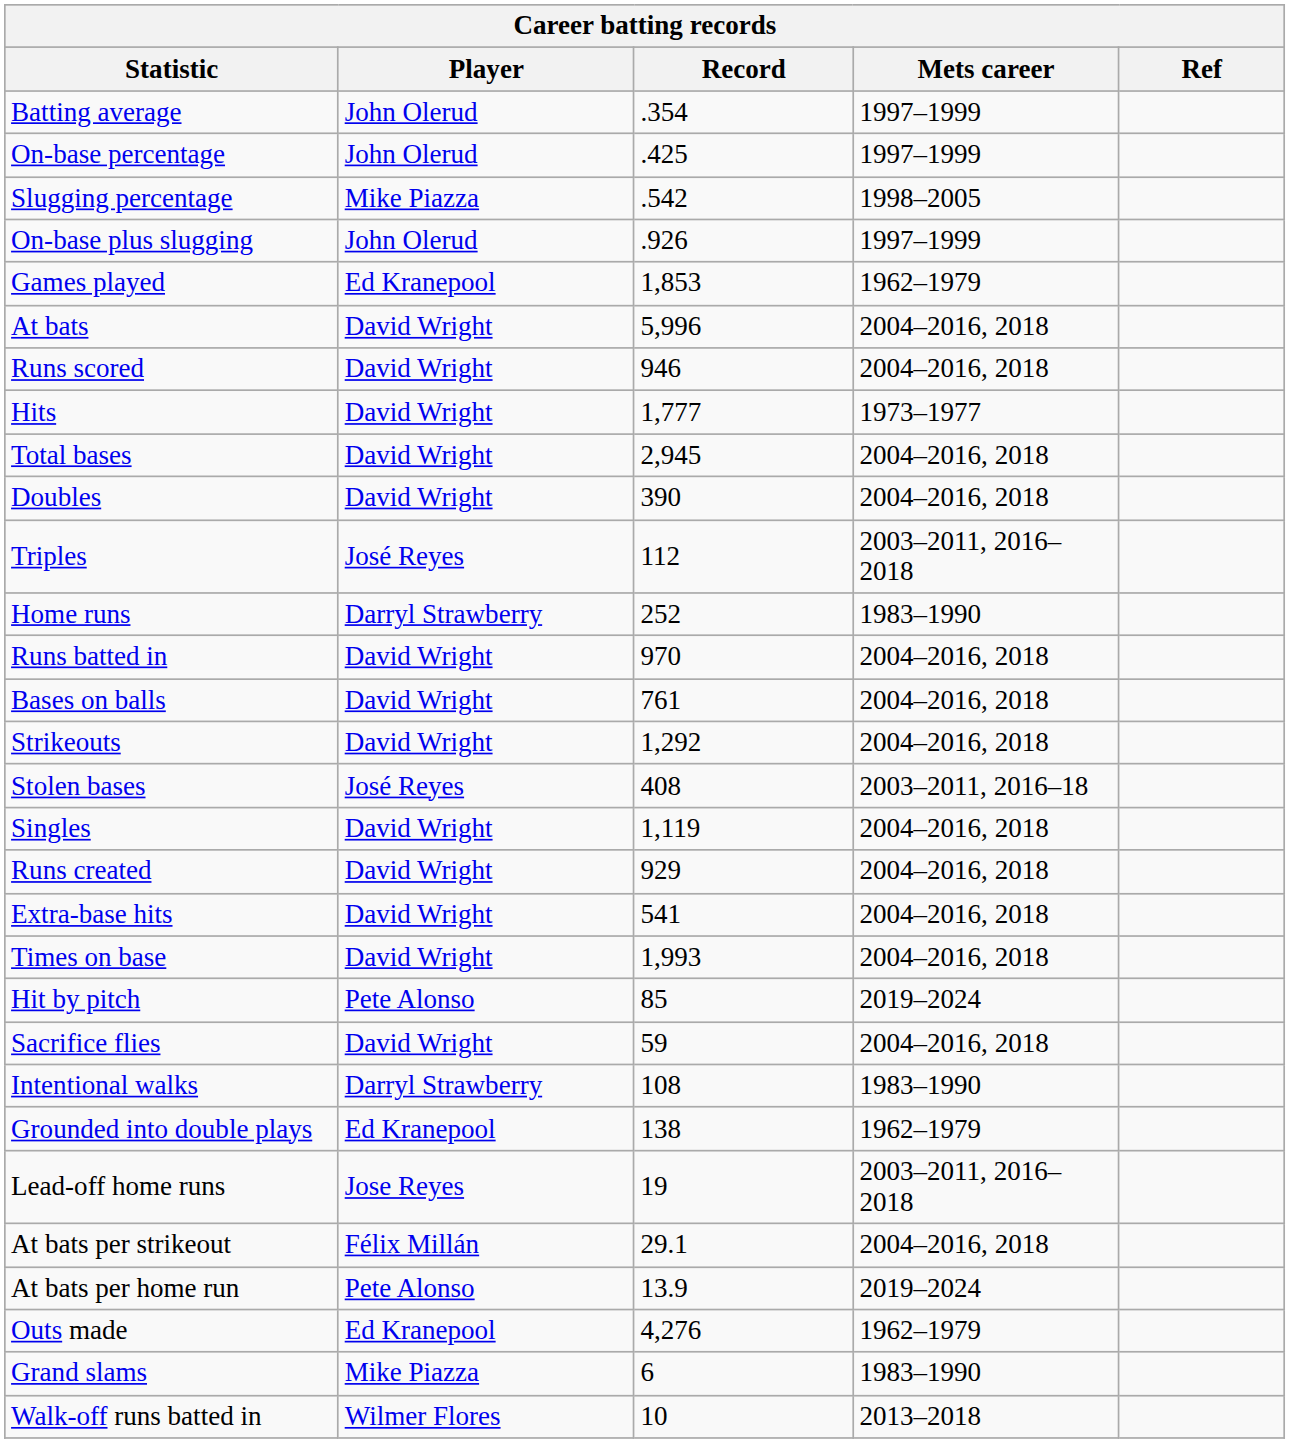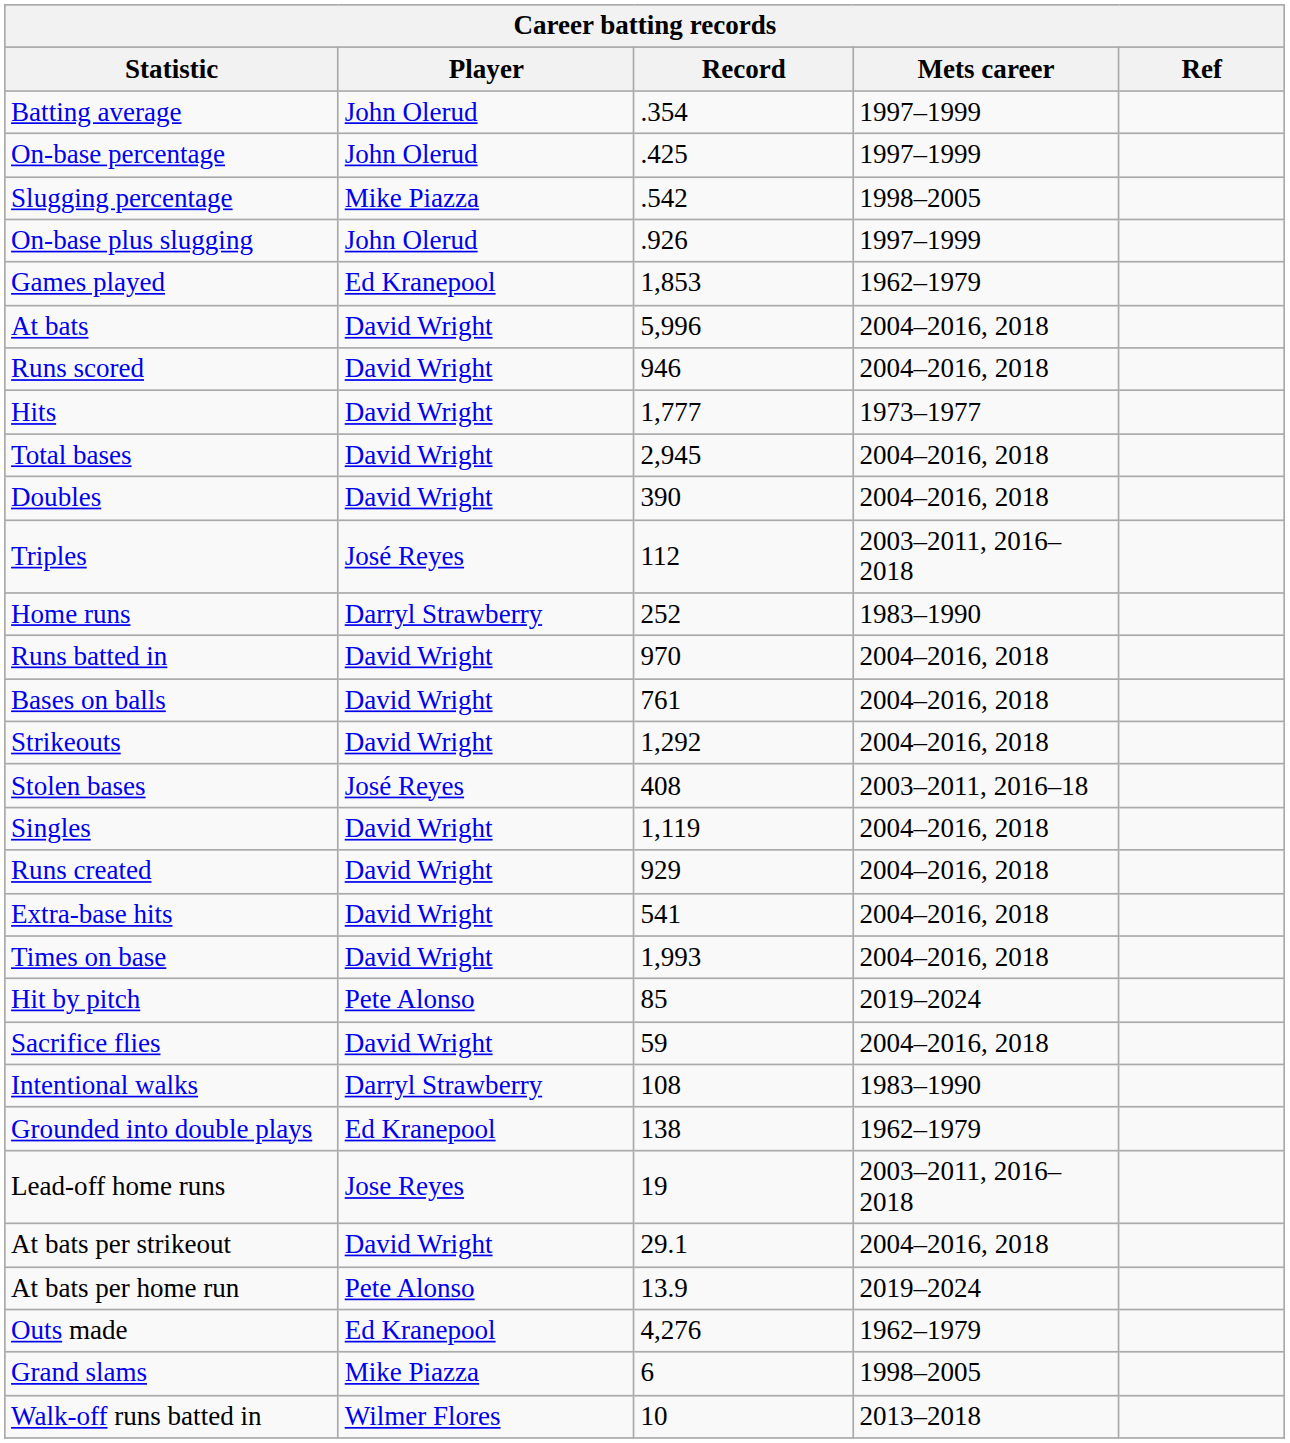(412, 1244) Félix Millán -> (419, 1244) David Wright
(920, 1373) 1983–1990 -> (920, 1373) 1998–2005
